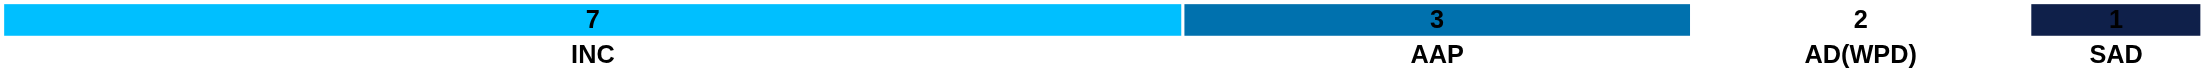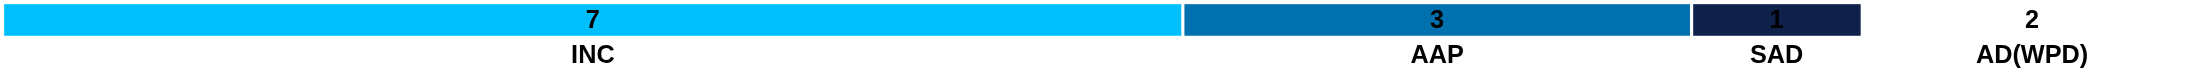columns swapped: (1861, 19) <-> (2116, 19)
